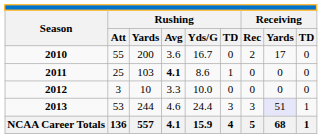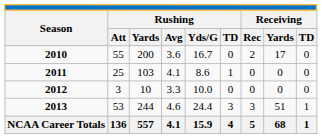(174, 72) bold -> (174, 72) normal
(280, 107) lavender background -> (280, 107) no background
